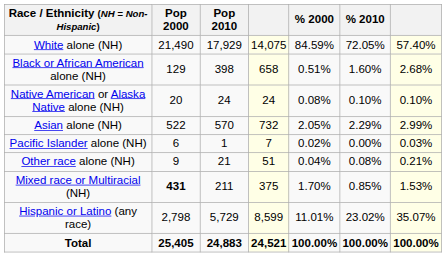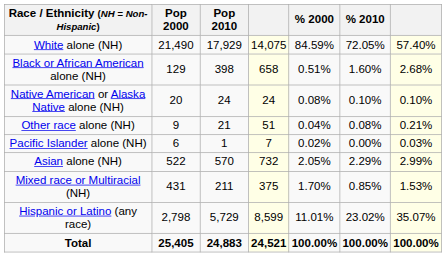rows swapped: (78, 125) <-> (78, 162)
(176, 186) bold -> (176, 186) normal
